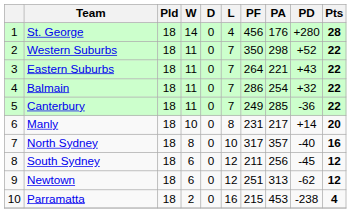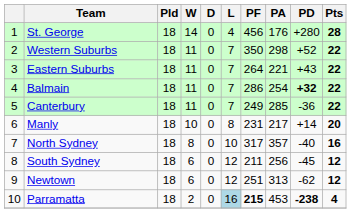(307, 87) normal -> (307, 87) bold
(231, 198) no background -> (231, 198) lightblue background
(253, 198) normal -> (253, 198) bold
(307, 198) normal -> (307, 198) bold
